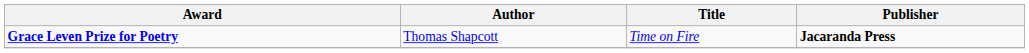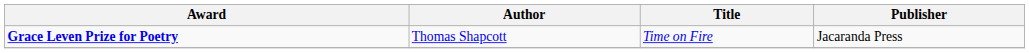(848, 36) bold -> (860, 36) normal
